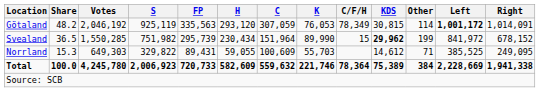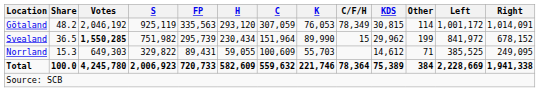(460, 25) bold -> (460, 25) normal
(103, 39) normal -> (103, 39) bold
(389, 39) bold -> (389, 39) normal
